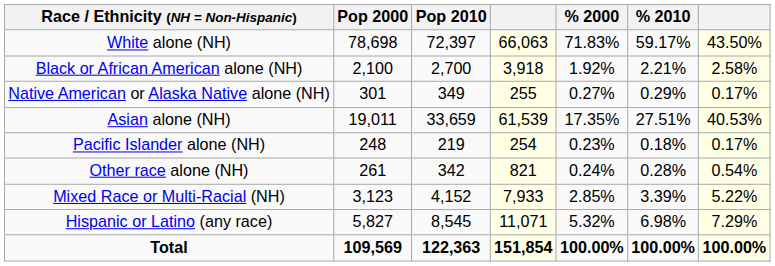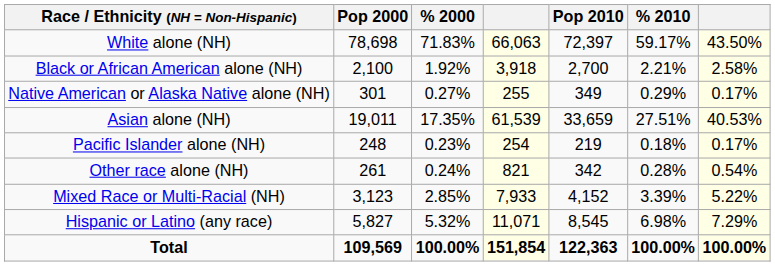columns swapped: (451, 17) <-> (592, 17)
